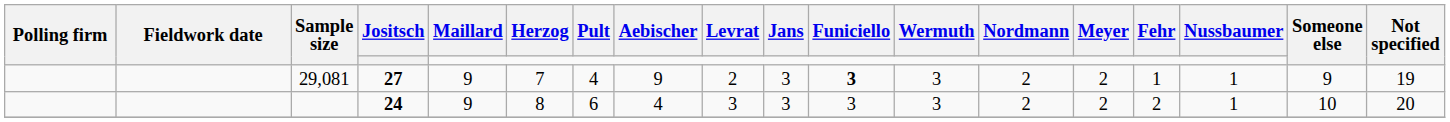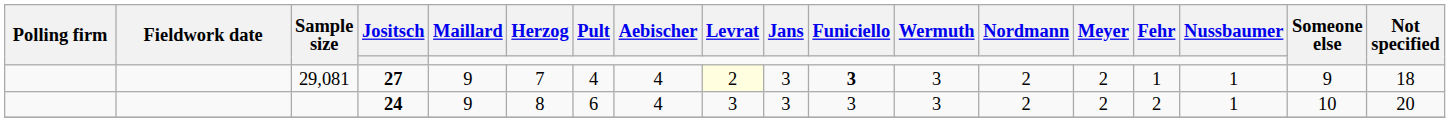(658, 78) 9 -> (658, 78) 4
(733, 78) no background -> (733, 78) lightyellow background
(1406, 78) 19 -> (1406, 78) 18
